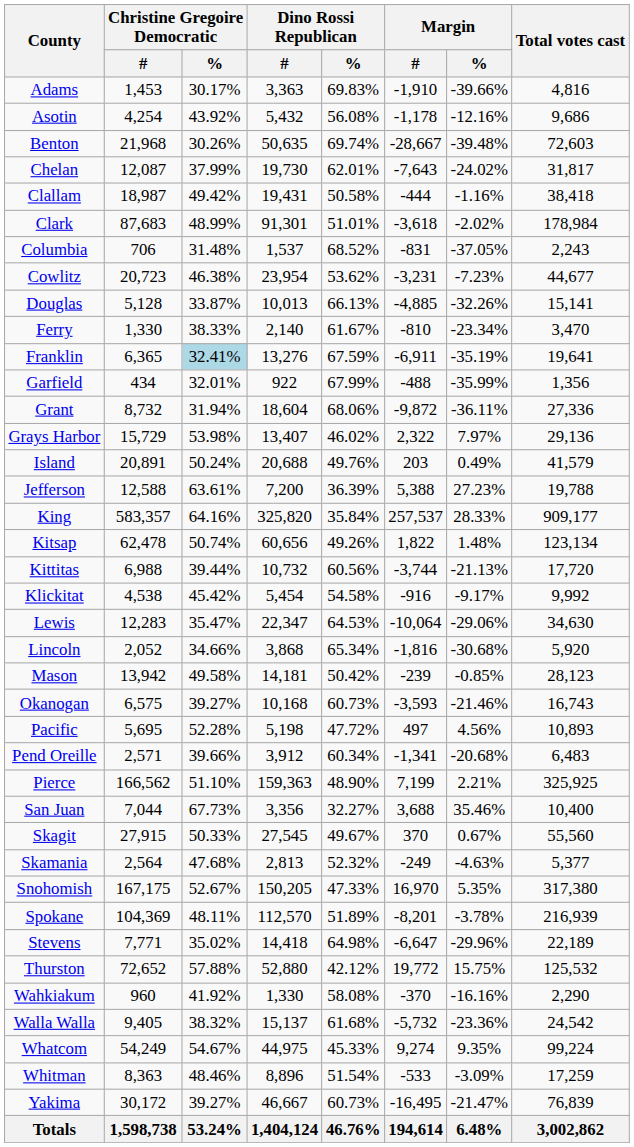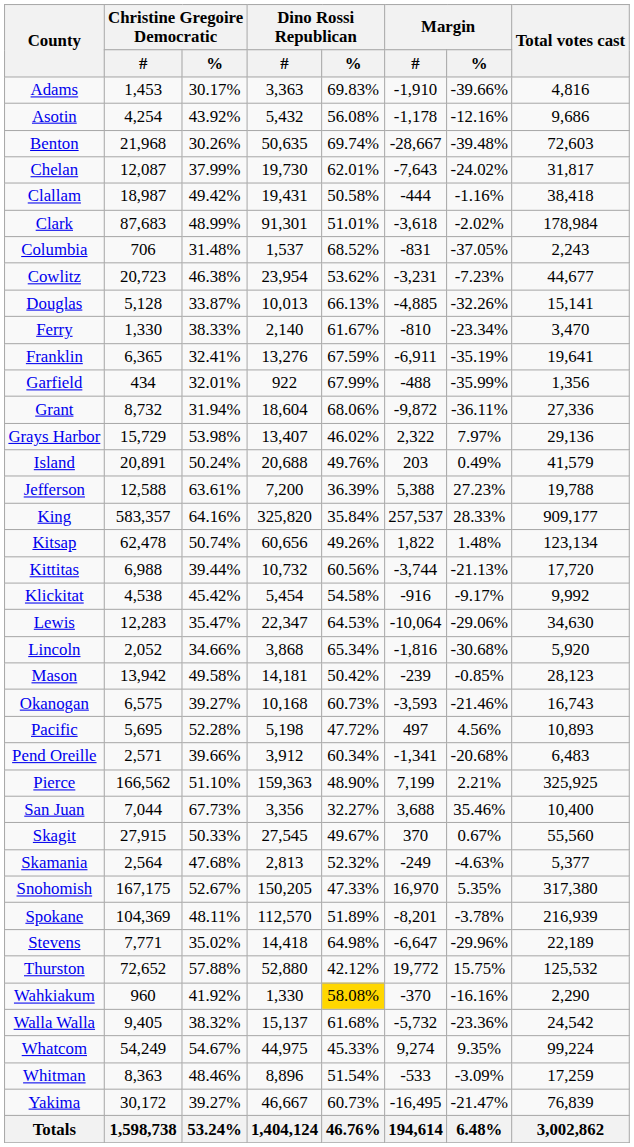(215, 356) lightblue background -> (215, 356) no background
(353, 995) no background -> (353, 995) gold background
